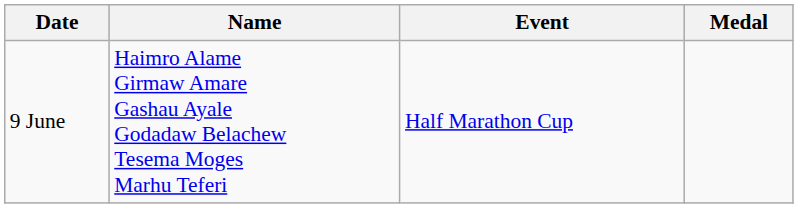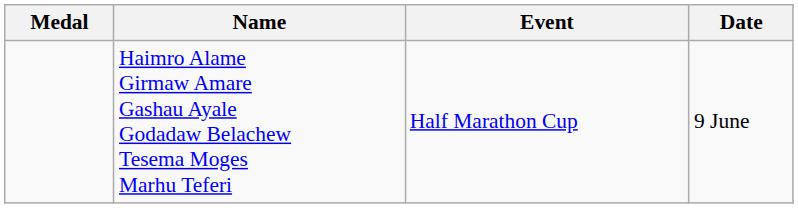columns swapped: (739, 22) <-> (57, 22)
